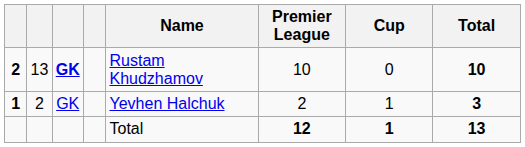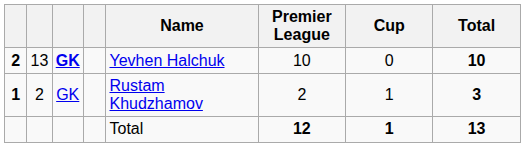(156, 69) Rustam Khudzhamov -> (167, 60) Yevhen Halchuk
(167, 103) Yevhen Halchuk -> (156, 94) Rustam Khudzhamov
